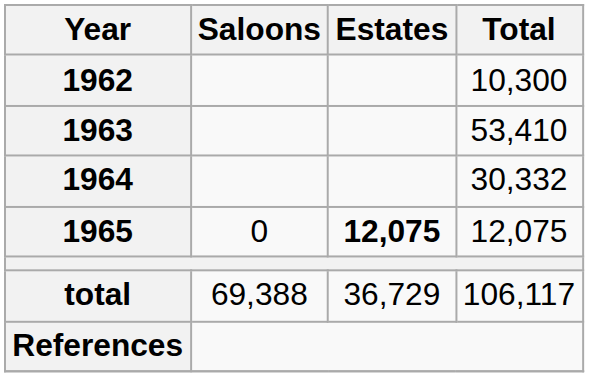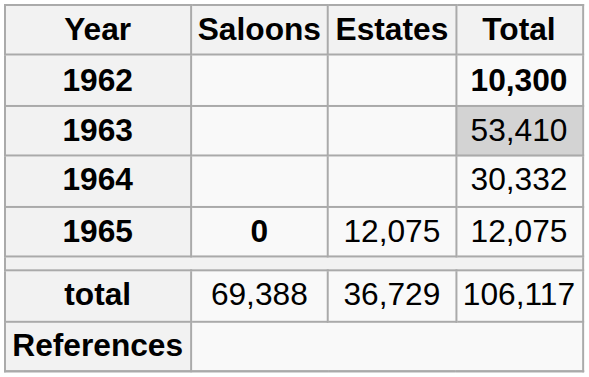(519, 79) normal -> (519, 79) bold
(519, 130) no background -> (519, 130) lightgrey background
(259, 230) normal -> (259, 230) bold
(392, 230) bold -> (392, 230) normal
